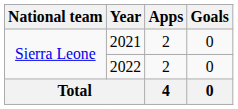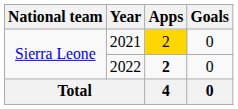(166, 41) no background -> (166, 41) gold background
(166, 66) normal -> (166, 66) bold
